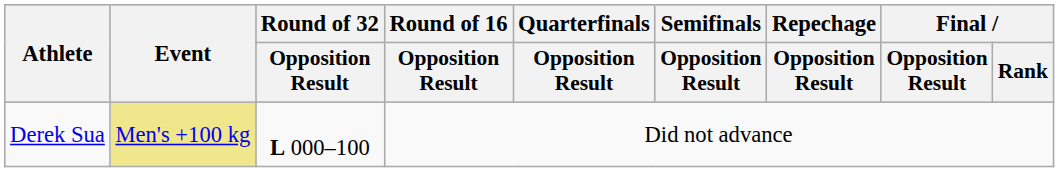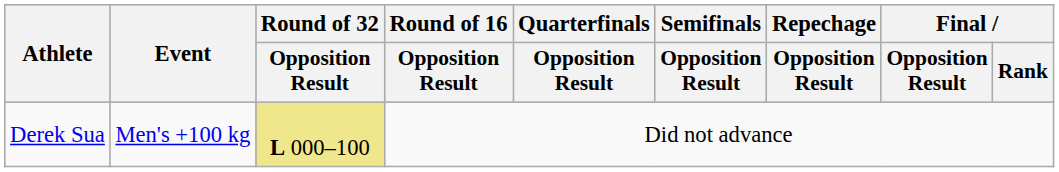(183, 134) khaki background -> (183, 134) no background
(320, 147) no background -> (320, 147) khaki background
